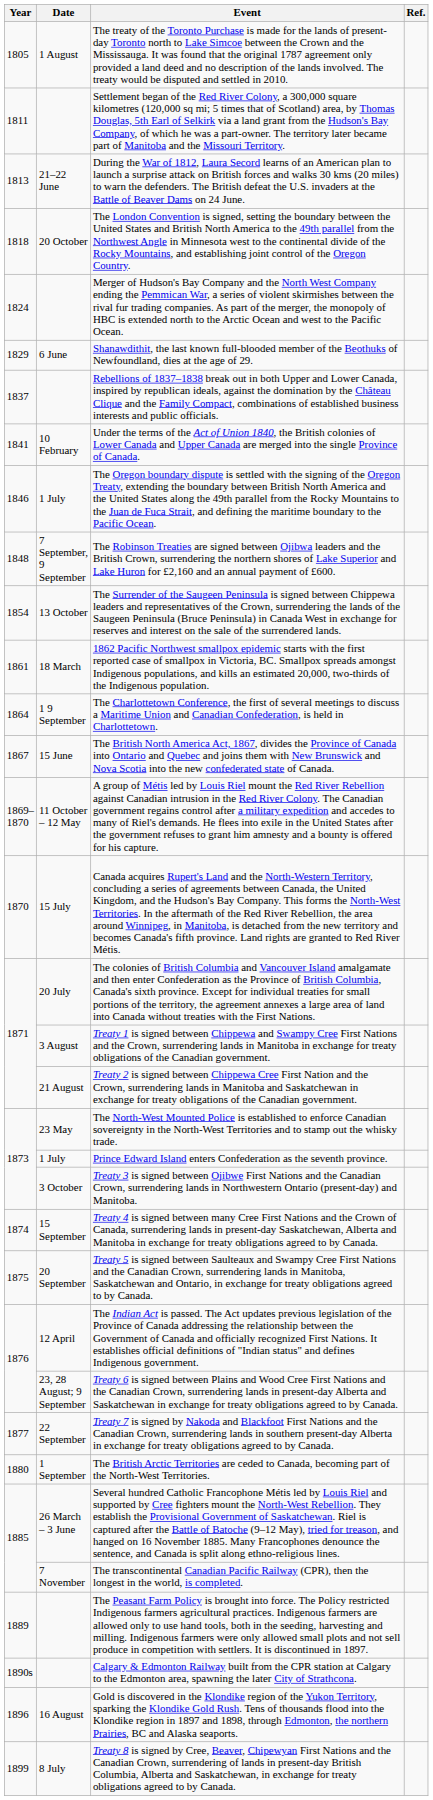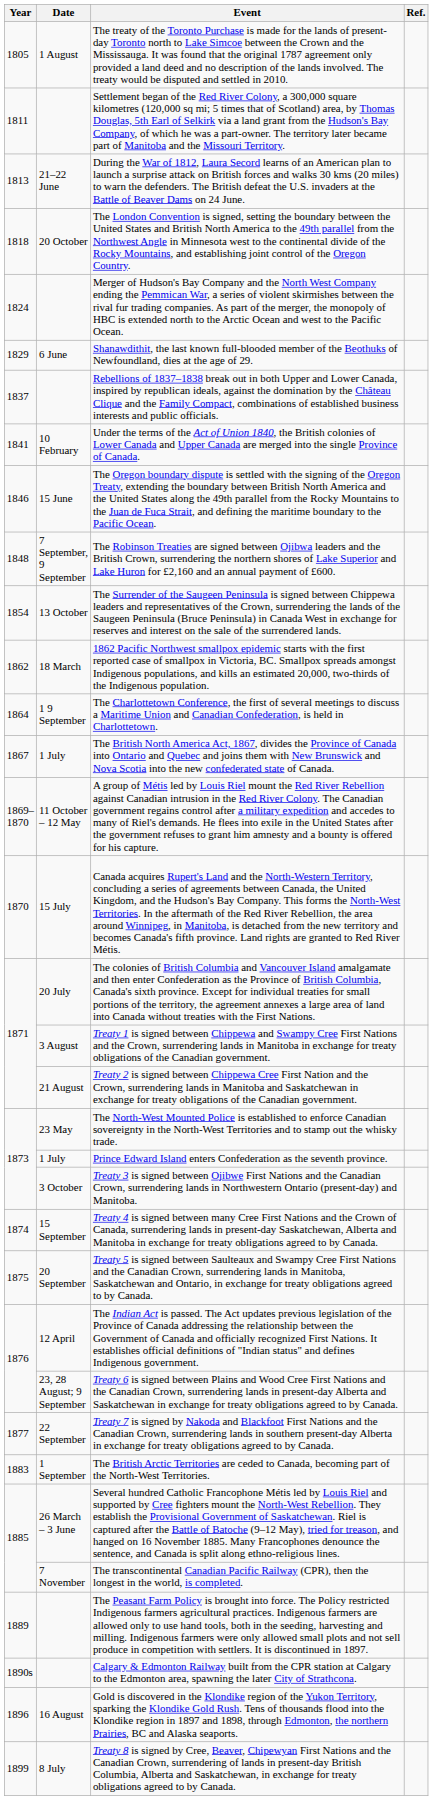(52, 498) 1 July -> (56, 498) 15 June
(18, 666) 1861 -> (18, 666) 1862
(56, 756) 15 June -> (52, 756) 1 July
(18, 1469) 1880 -> (18, 1469) 1883
